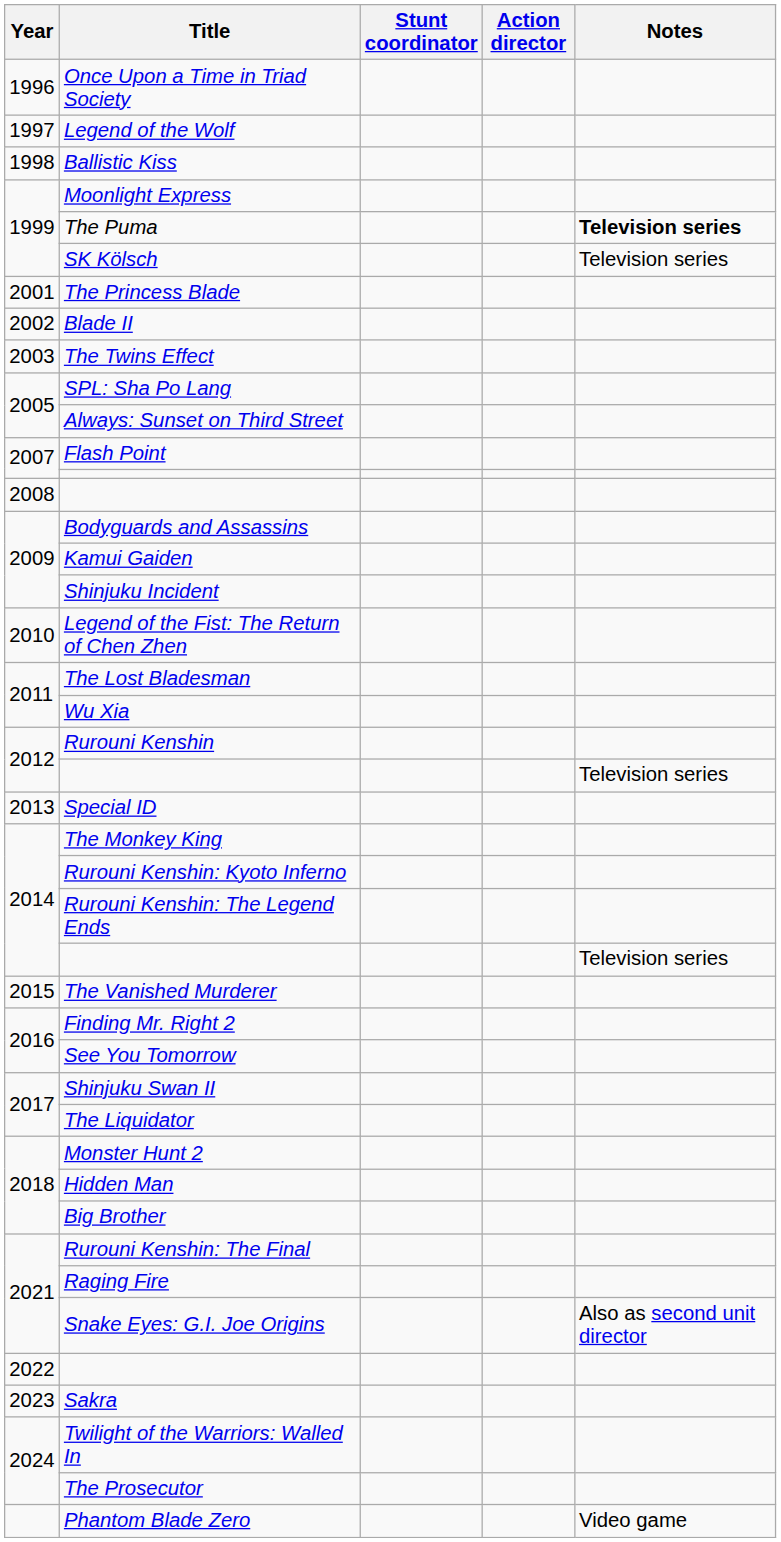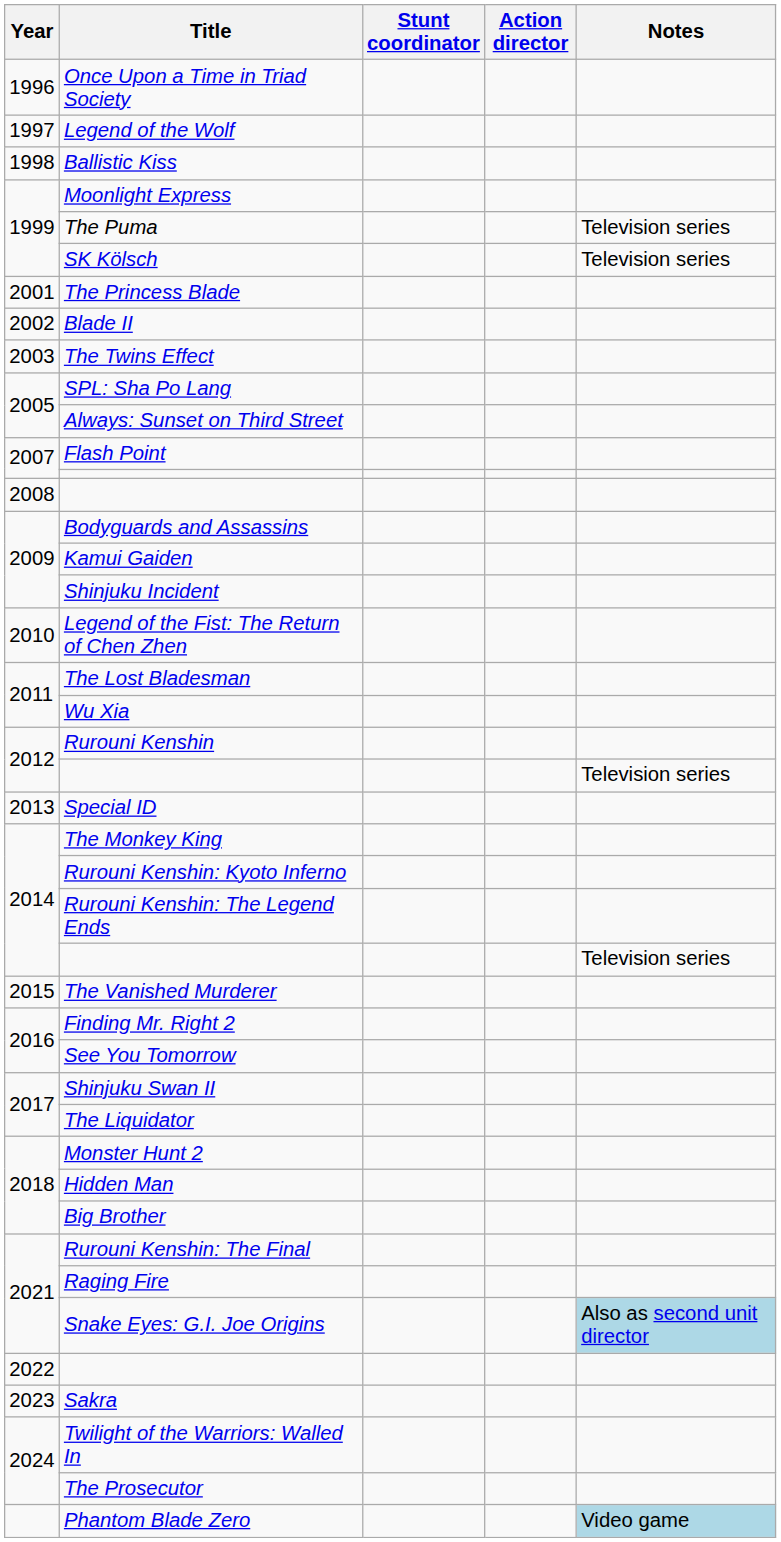(660, 227) bold -> (656, 227) normal
(667, 1325) no background -> (669, 1325) lightblue background
(633, 1520) no background -> (635, 1520) lightblue background
